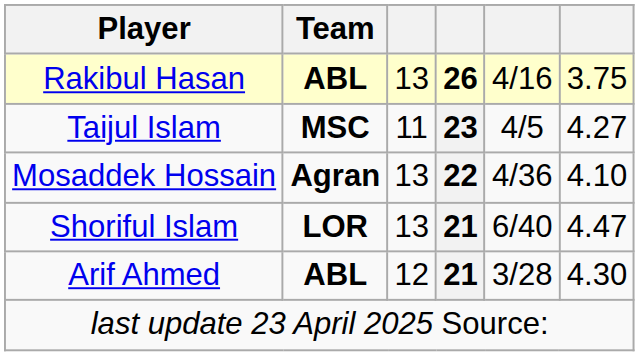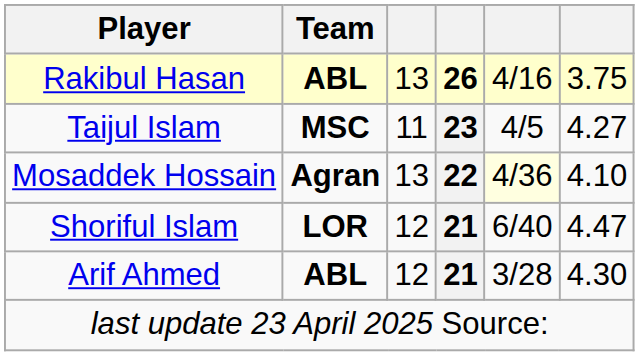(522, 176) no background -> (522, 176) lightyellow background
(412, 226) 13 -> (412, 226) 12
